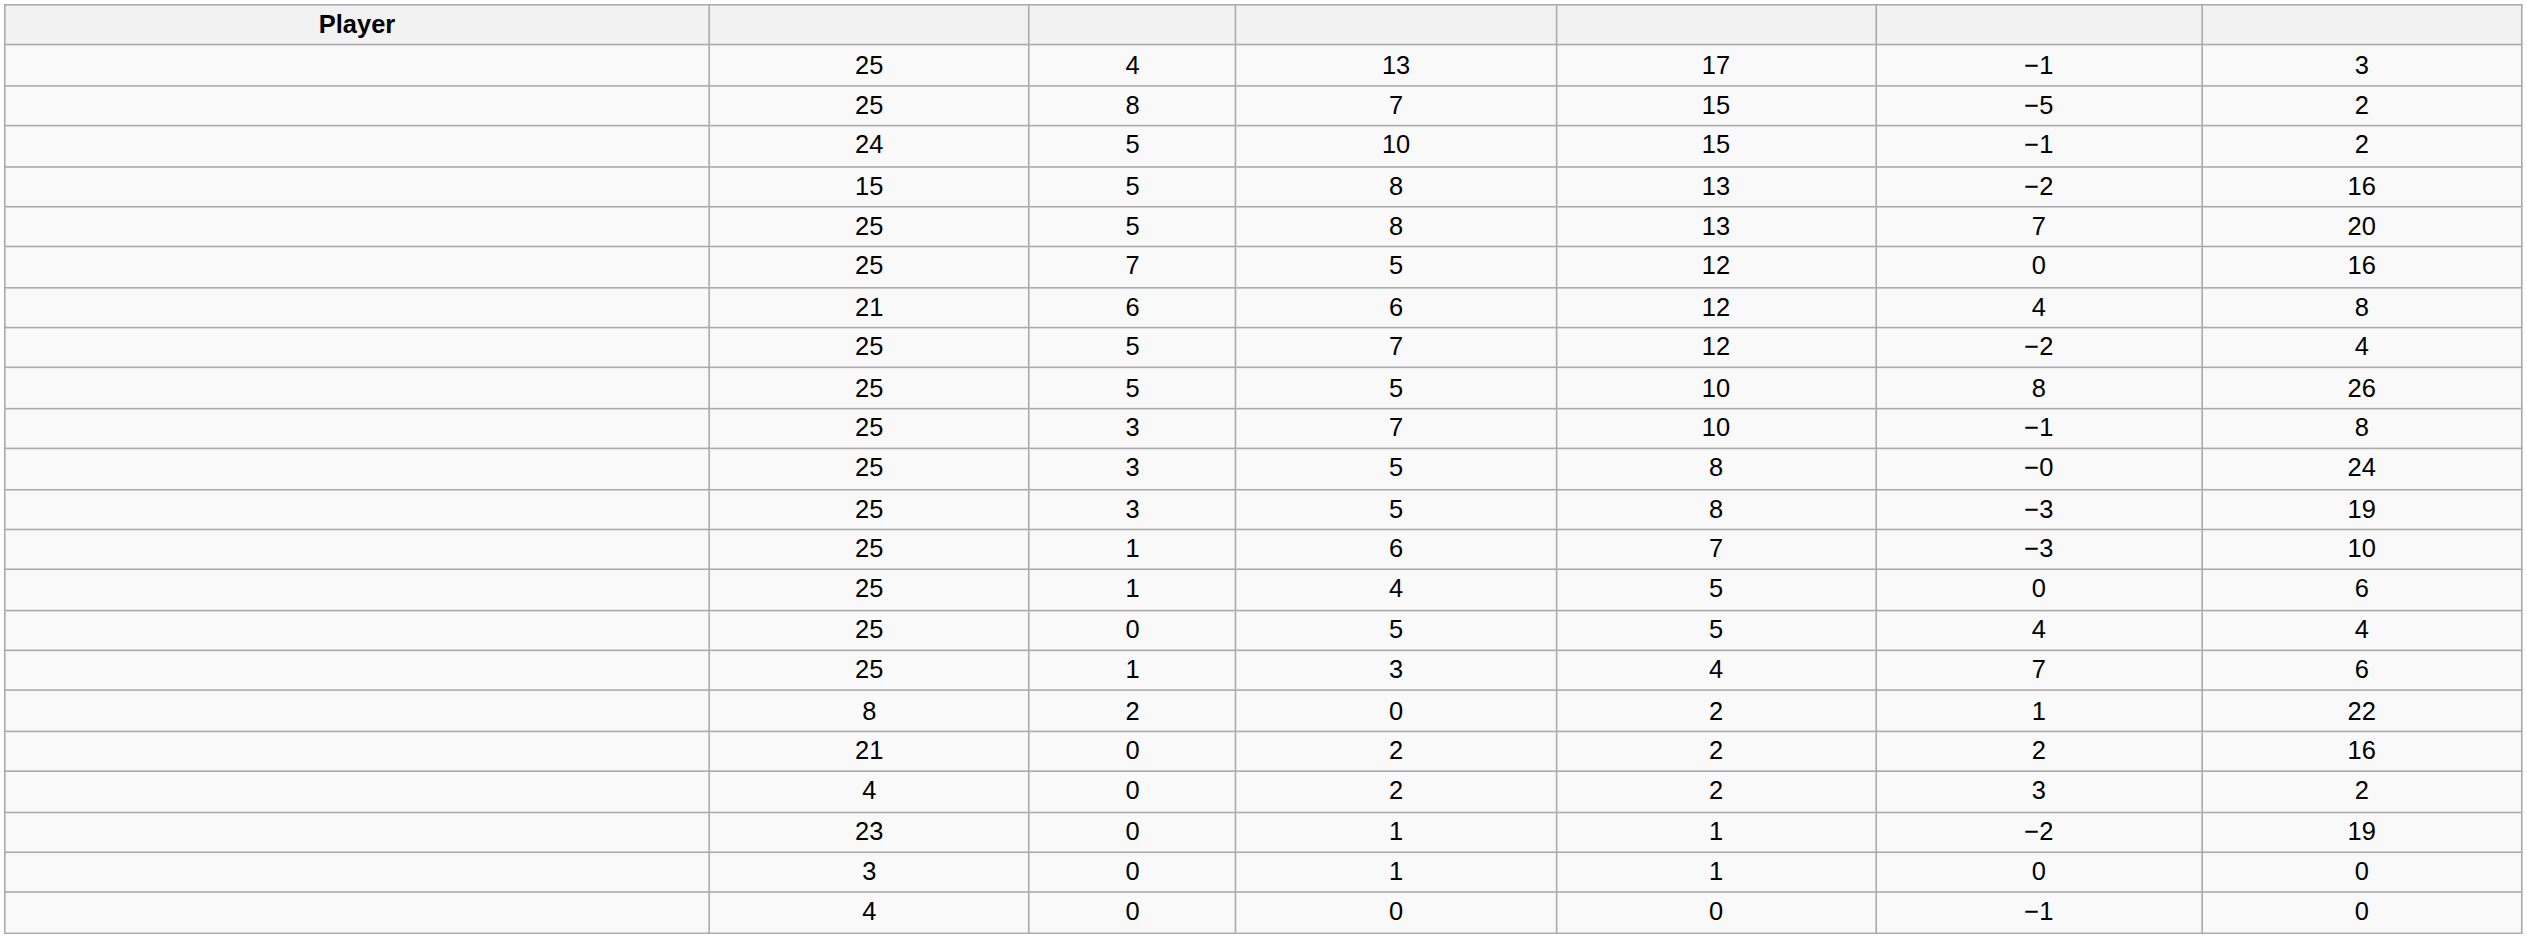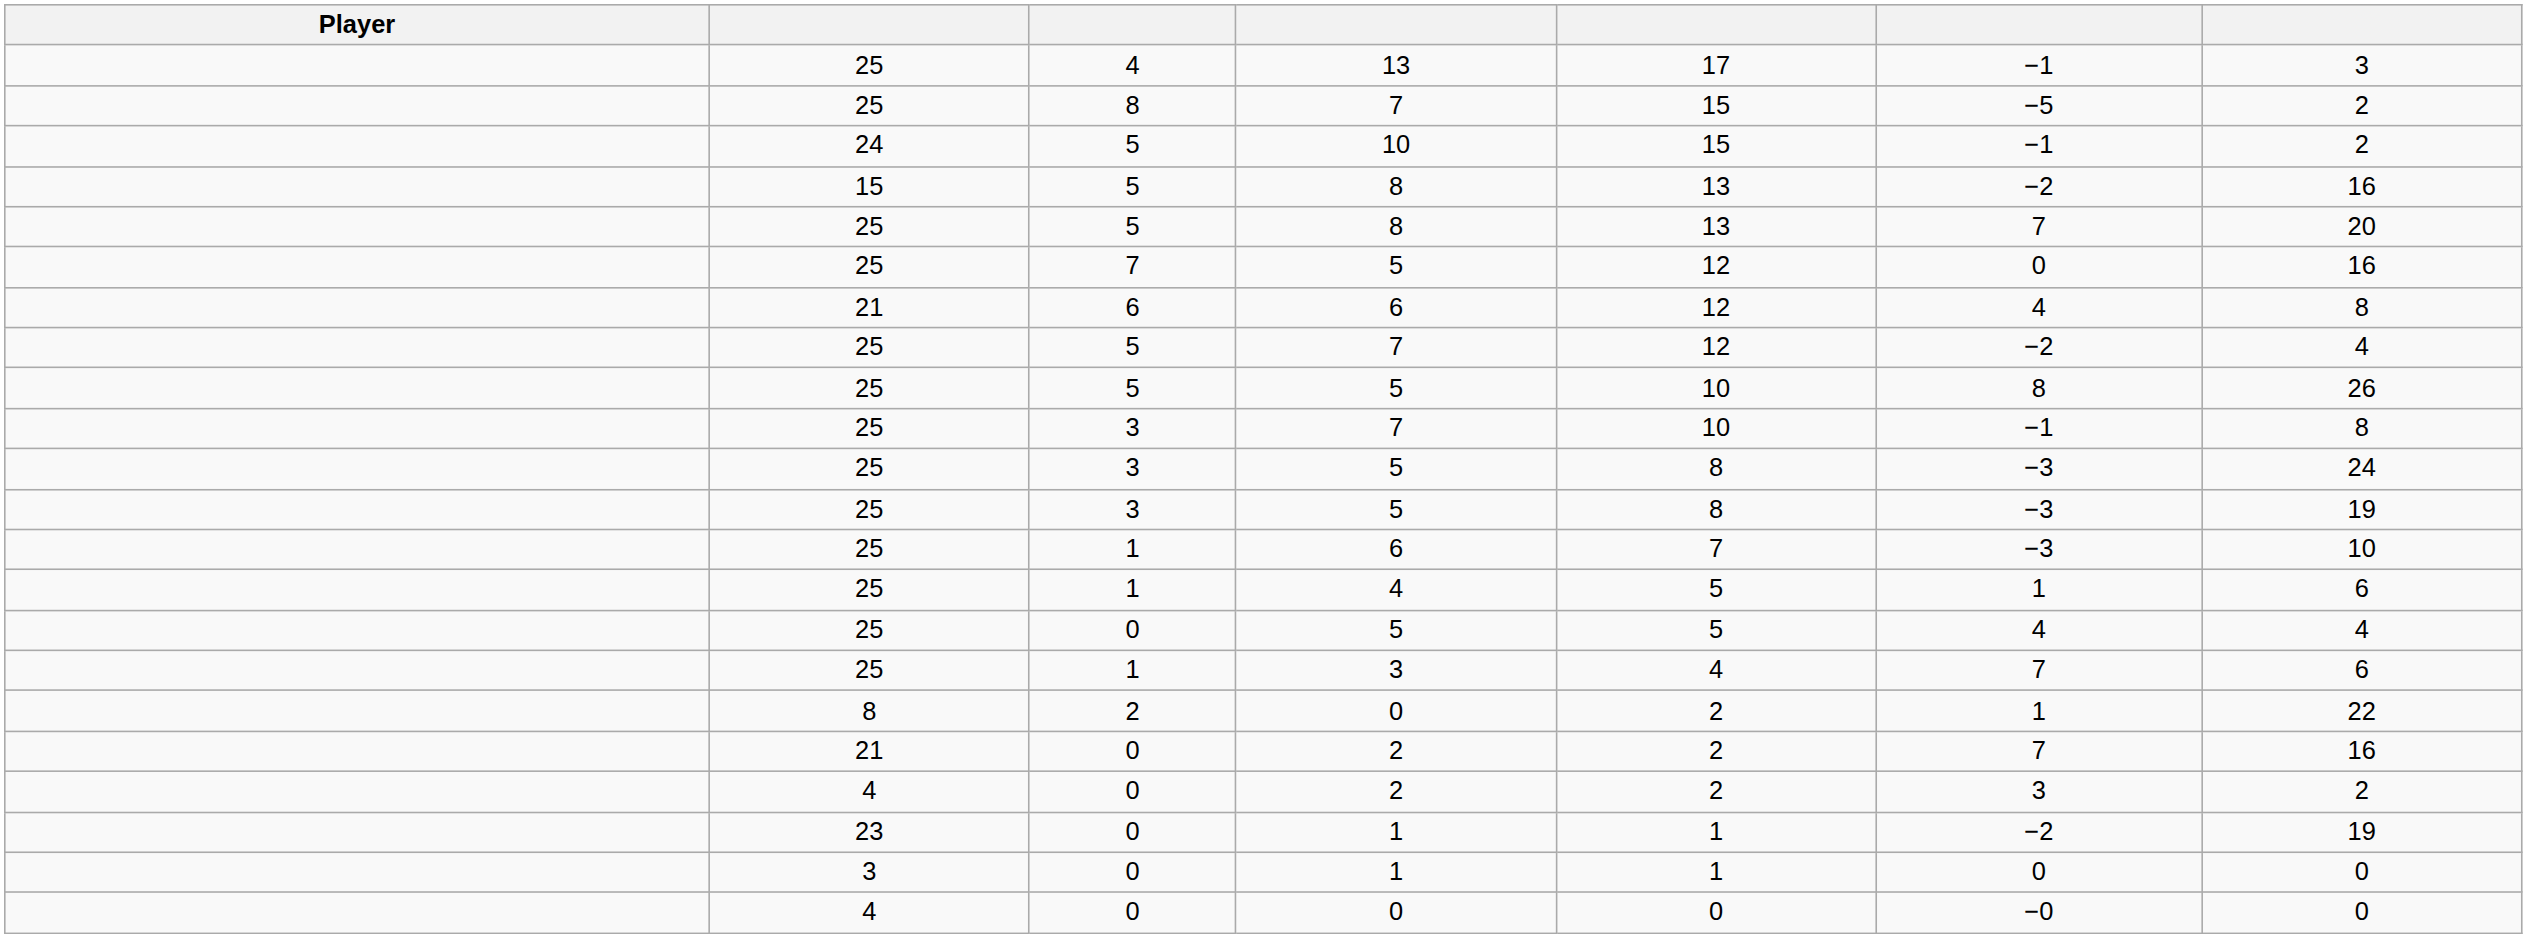(2039, 468) −0 -> (2039, 468) −3
(2039, 589) 0 -> (2039, 589) 1
(2039, 750) 2 -> (2039, 750) 7
(2039, 912) −1 -> (2039, 912) −0
